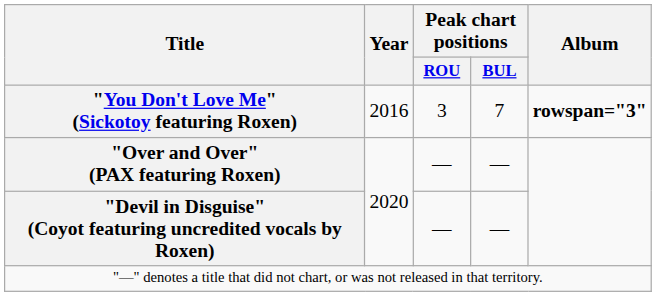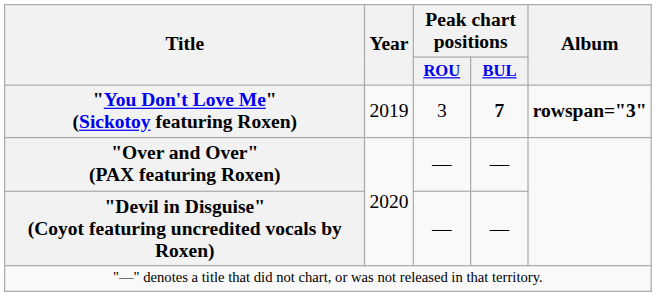(389, 111) 2016 -> (389, 111) 2019
(499, 111) normal -> (499, 111) bold
